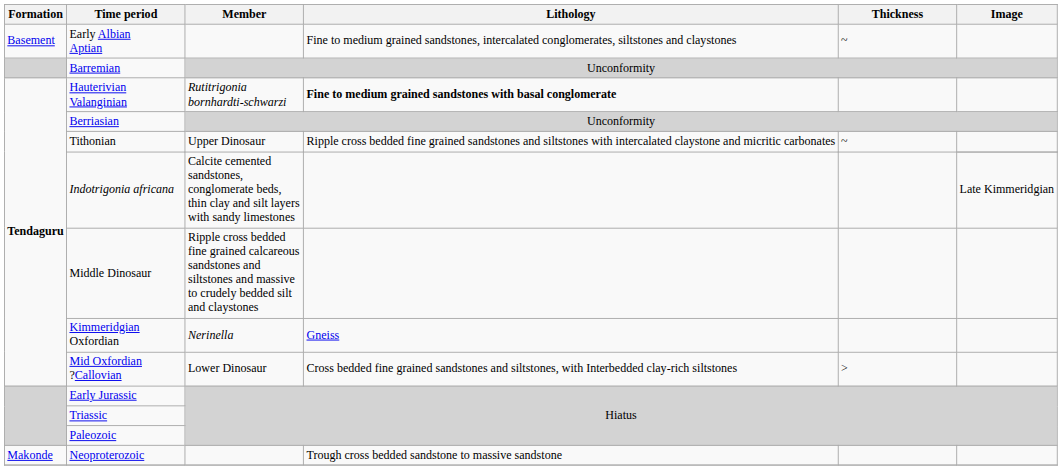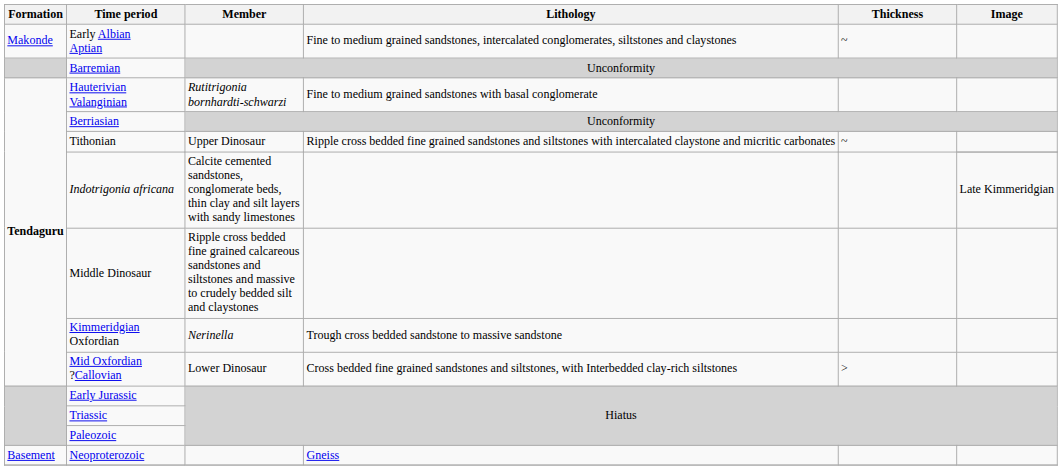(31, 41) Basement -> (30, 41) Makonde
(461, 94) bold -> (452, 94) normal
(323, 334) Gneiss -> (434, 334) Trough cross bedded sandstone to massive sandstone
(30, 455) Makonde -> (31, 455) Basement
(434, 455) Trough cross bedded sandstone to massive sandstone -> (323, 455) Gneiss
